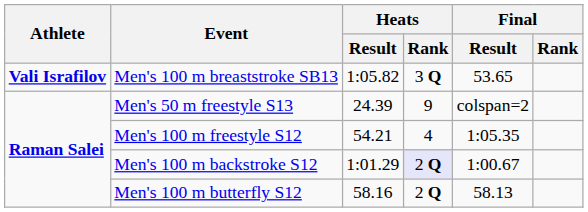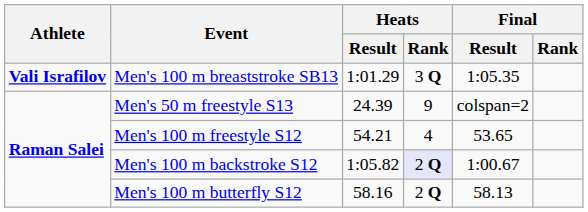(373, 77) 1:05.82 -> (373, 77) 1:01.29
(493, 77) 53.65 -> (493, 77) 1:05.35
(493, 135) 1:05.35 -> (493, 135) 53.65
(373, 164) 1:01.29 -> (373, 164) 1:05.82
